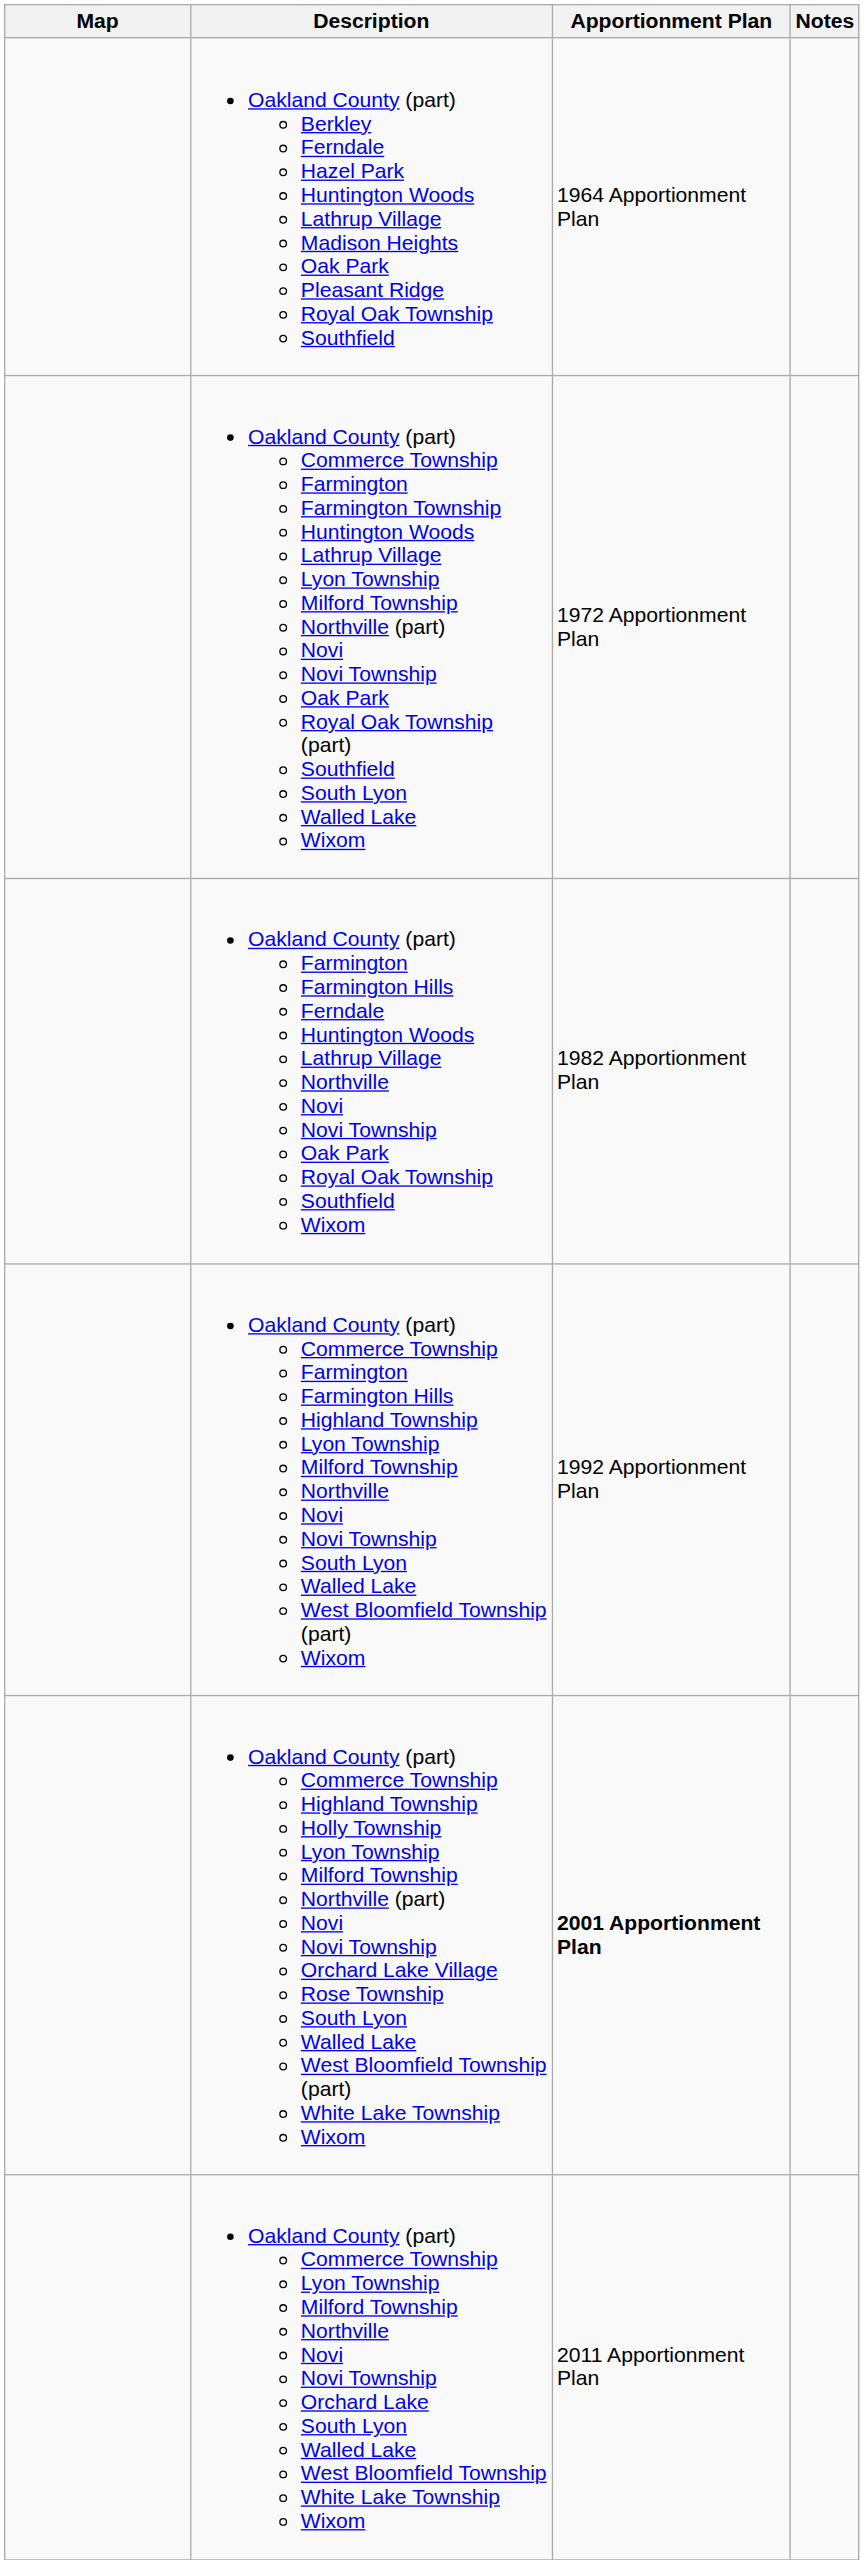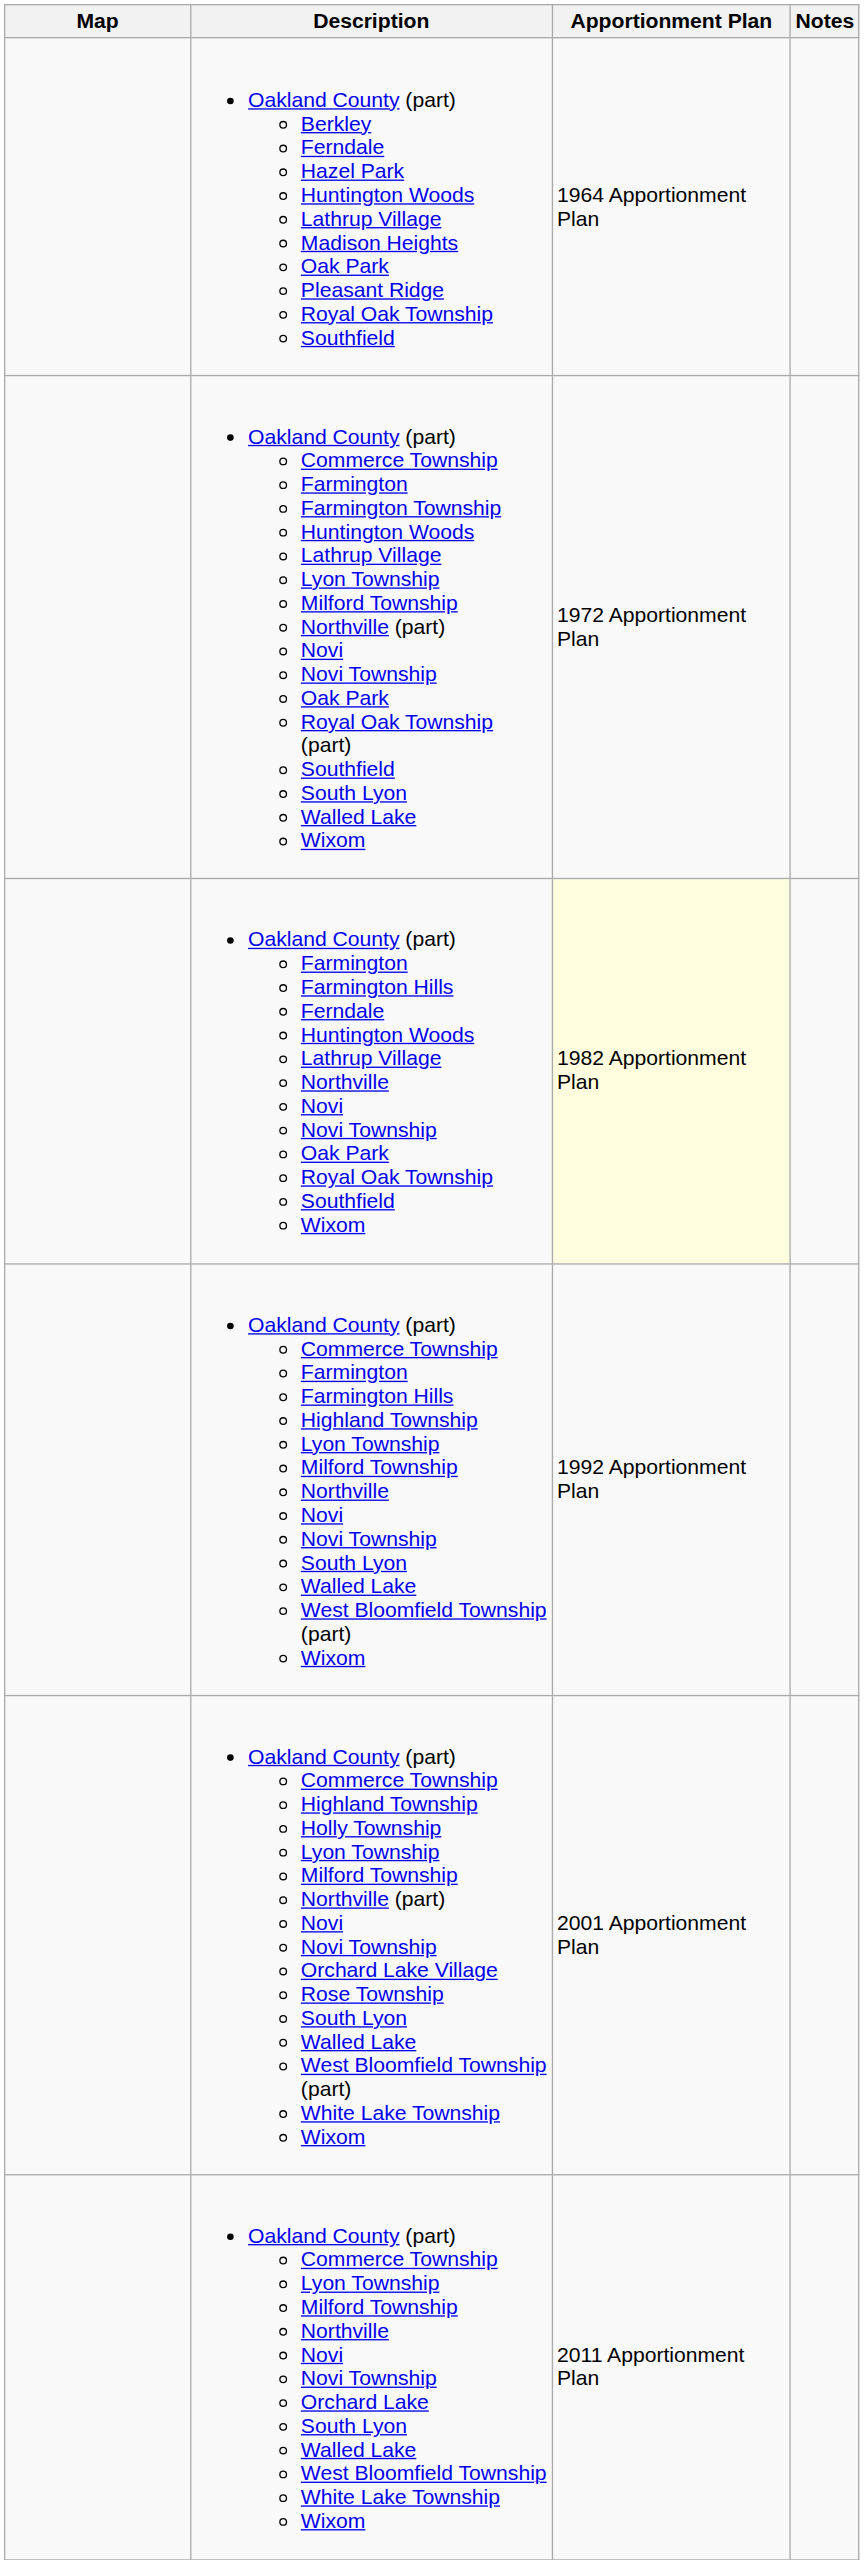(652, 1070) no background -> (652, 1070) lightyellow background
(659, 1935) bold -> (652, 1935) normal
